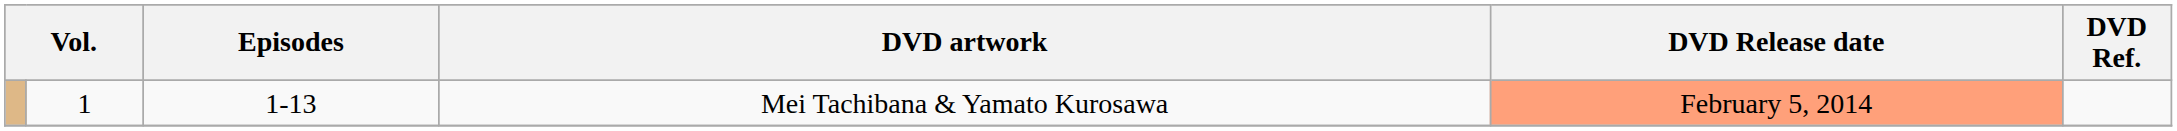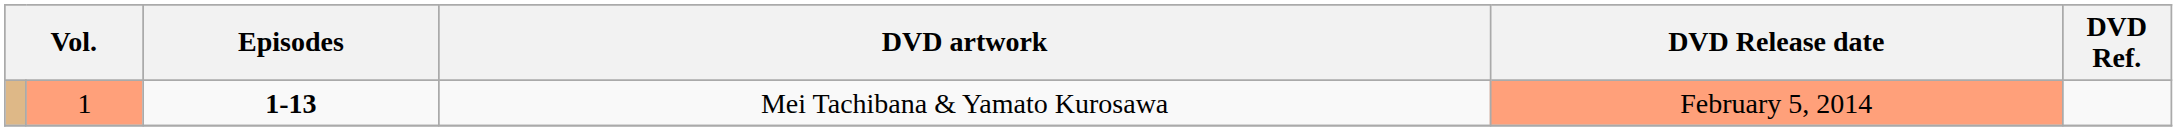(85, 102) no background -> (85, 102) lightsalmon background
(291, 102) normal -> (291, 102) bold
